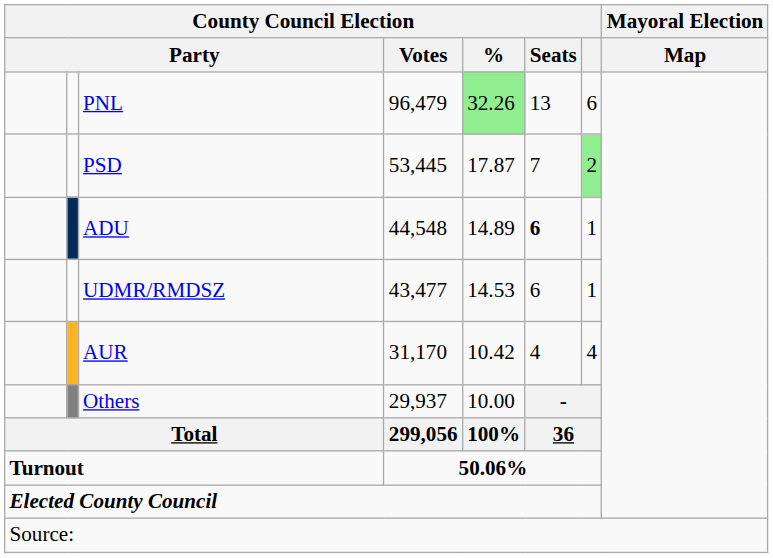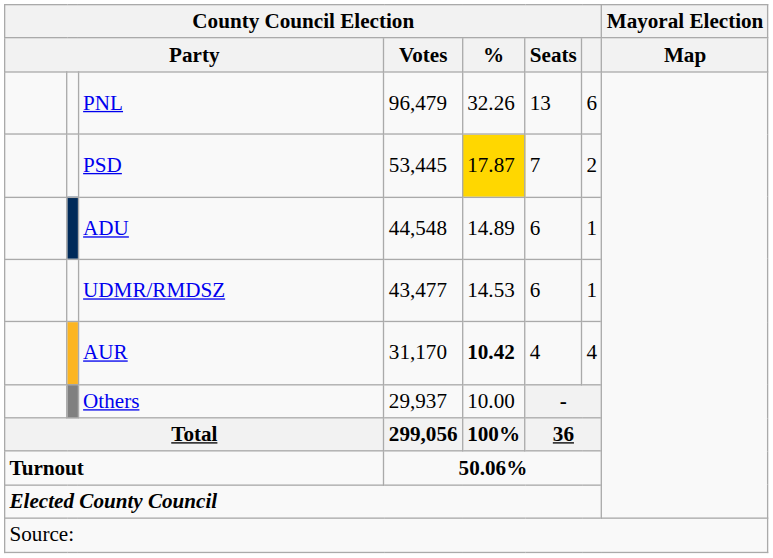(491, 102) lightgreen background -> (491, 102) no background
(491, 165) no background -> (491, 165) gold background
(592, 165) lightgreen background -> (592, 165) no background
(535, 227) bold -> (535, 227) normal
(491, 352) normal -> (491, 352) bold
